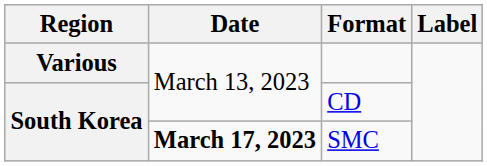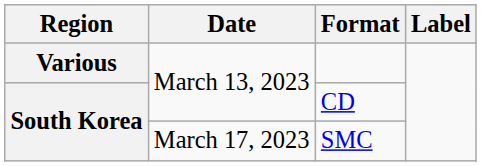(235, 140) bold -> (232, 140) normal
